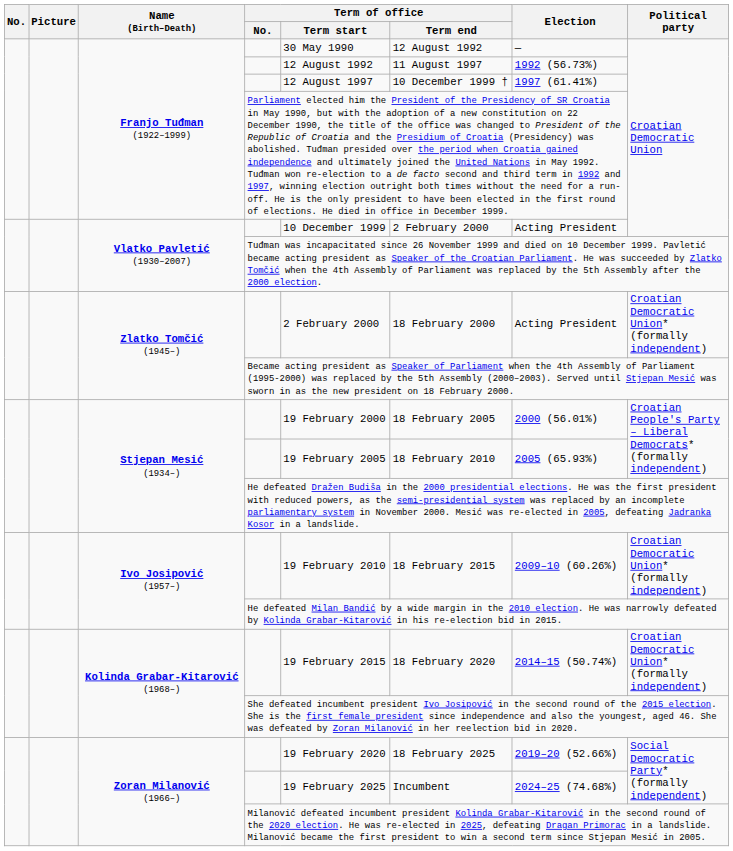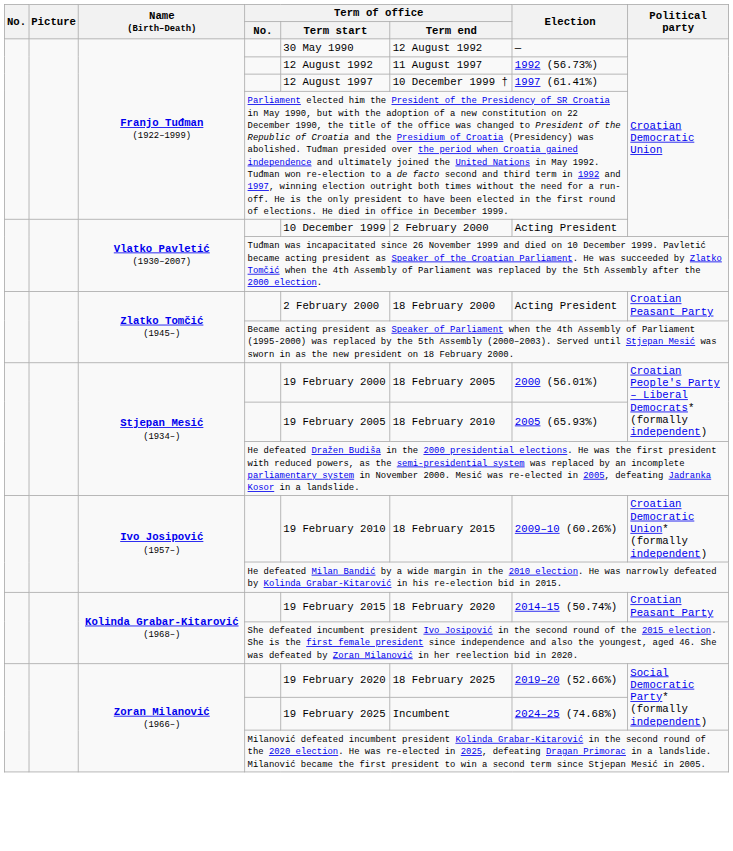(669, 324) Croatian Democratic Union* (formally independent) -> (672, 306) Croatian Peasant Party
(669, 662) Croatian Democratic Union* (formally independent) -> (672, 607) Croatian Peasant Party
